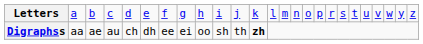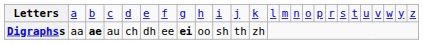(95, 31) normal -> (95, 31) bold
(186, 31) normal -> (186, 31) bold
(258, 31) bold -> (258, 31) normal
